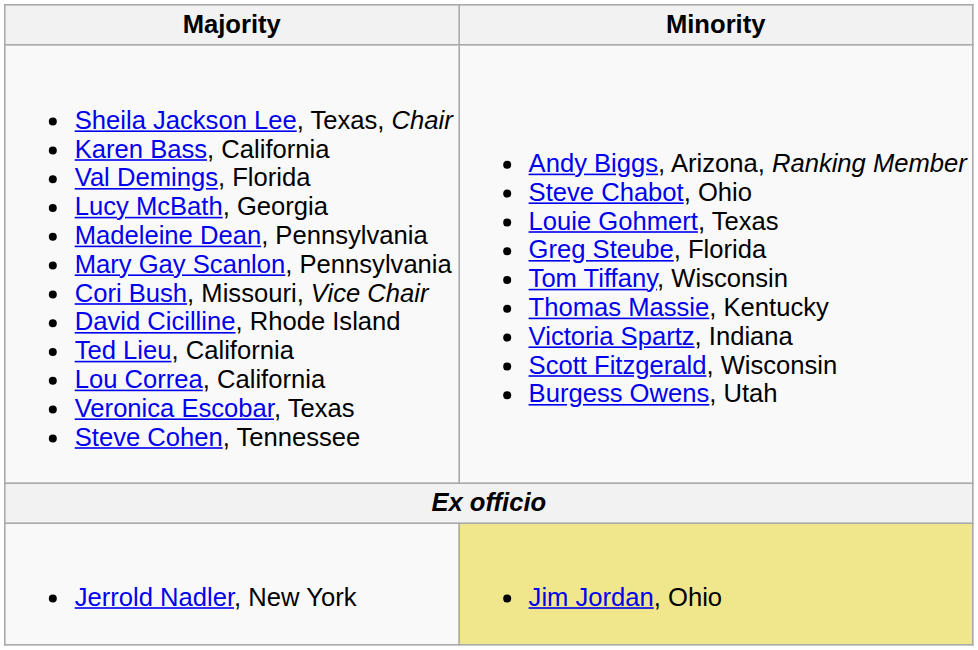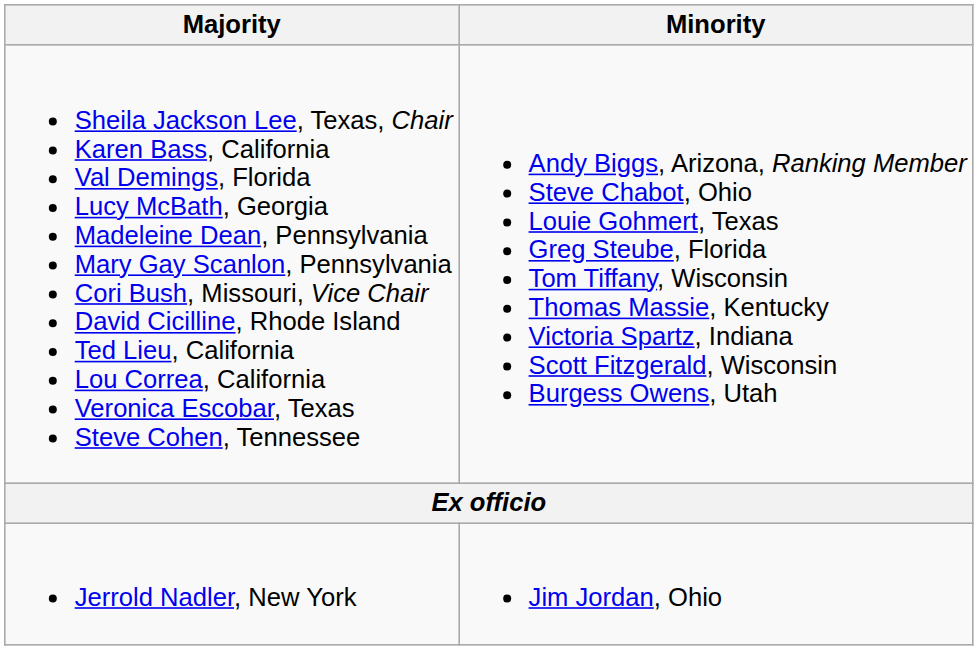(716, 598) khaki background -> (716, 598) no background
